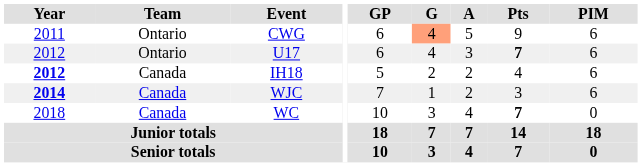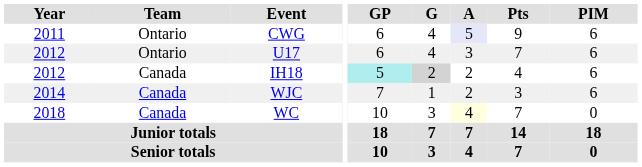(432, 33) lightsalmon background -> (432, 33) no background
(469, 33) no background -> (469, 33) lavender background
(518, 53) bold -> (518, 53) normal
(49, 73) bold -> (49, 73) normal
(380, 73) no background -> (380, 73) paleturquoise background
(432, 73) no background -> (432, 73) lightgrey background
(49, 93) bold -> (49, 93) normal
(469, 112) no background -> (469, 112) lightyellow background
(518, 112) bold -> (518, 112) normal
